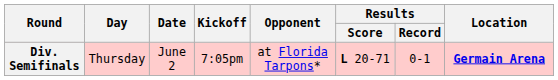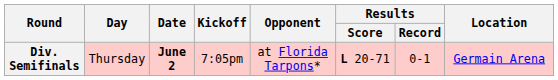(172, 59) normal -> (172, 59) bold
(499, 59) bold -> (499, 59) normal
